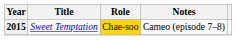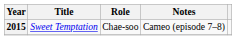(120, 27) gold background -> (120, 27) no background
